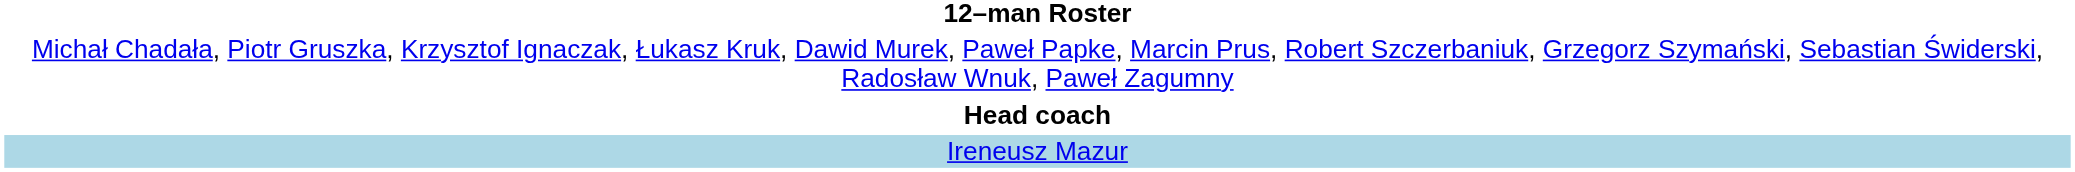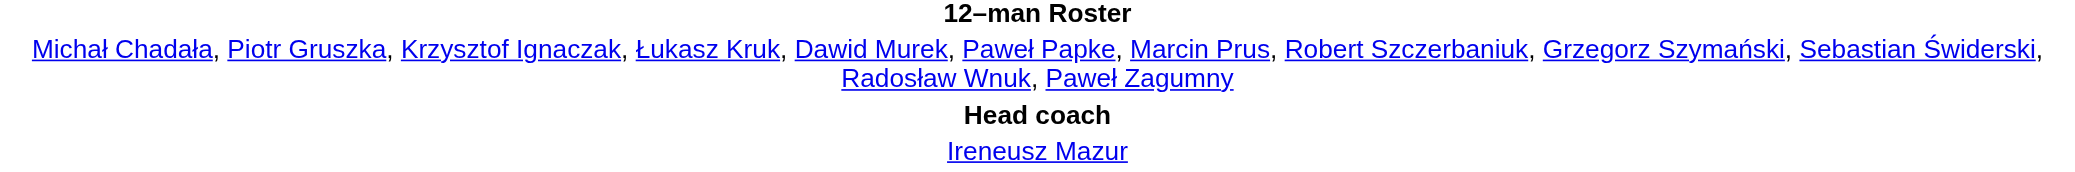(1037, 151) lightblue background -> (1037, 151) no background
